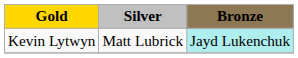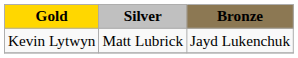(240, 40) paleturquoise background -> (240, 40) no background
